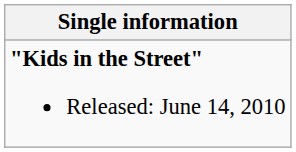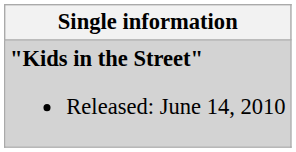(148, 82) no background -> (148, 82) lightgrey background
